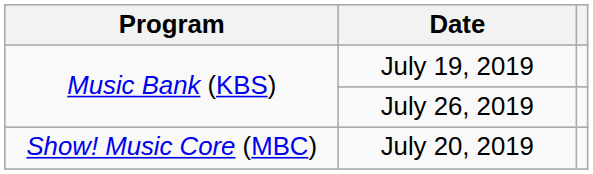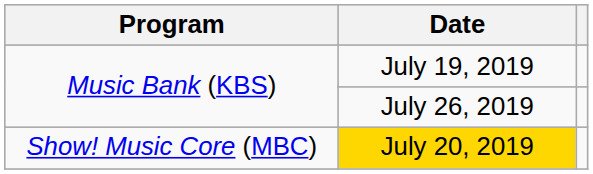(457, 147) no background -> (457, 147) gold background
